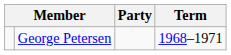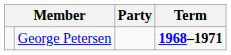(190, 38) normal -> (190, 38) bold
